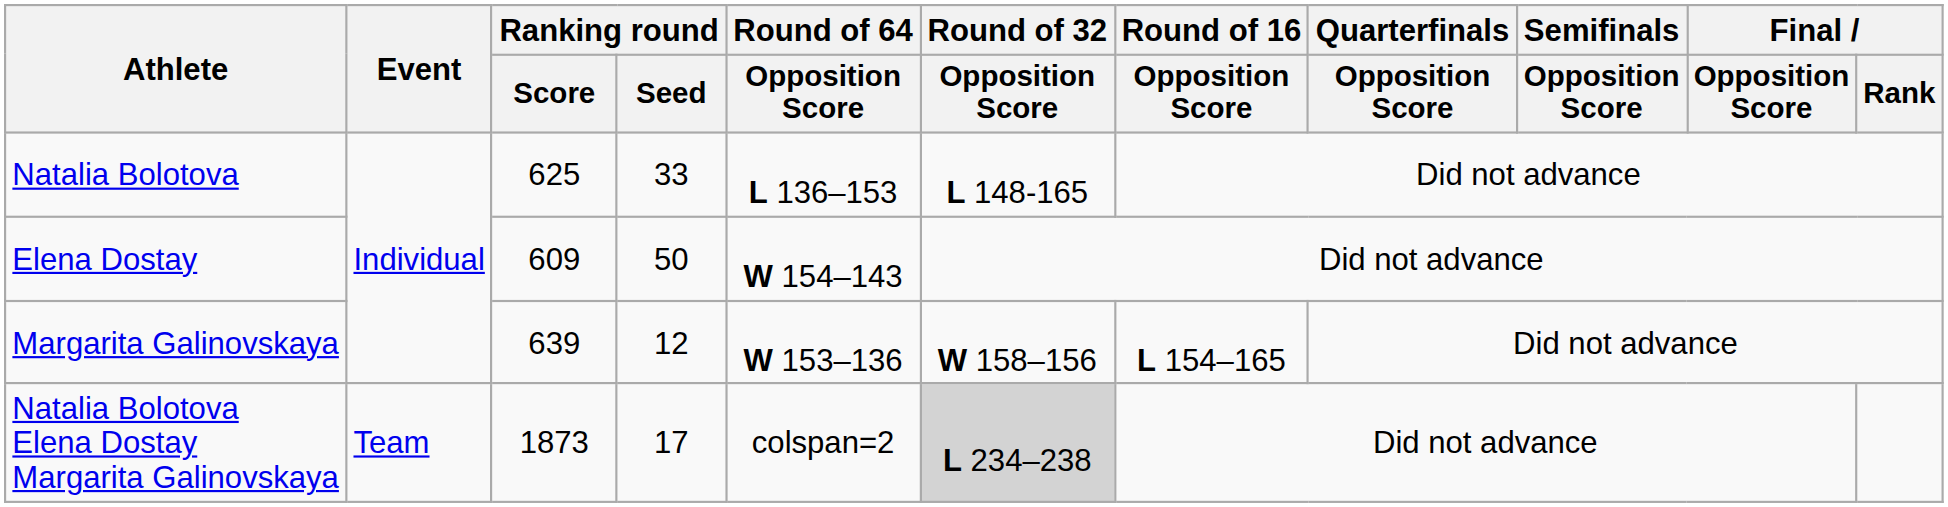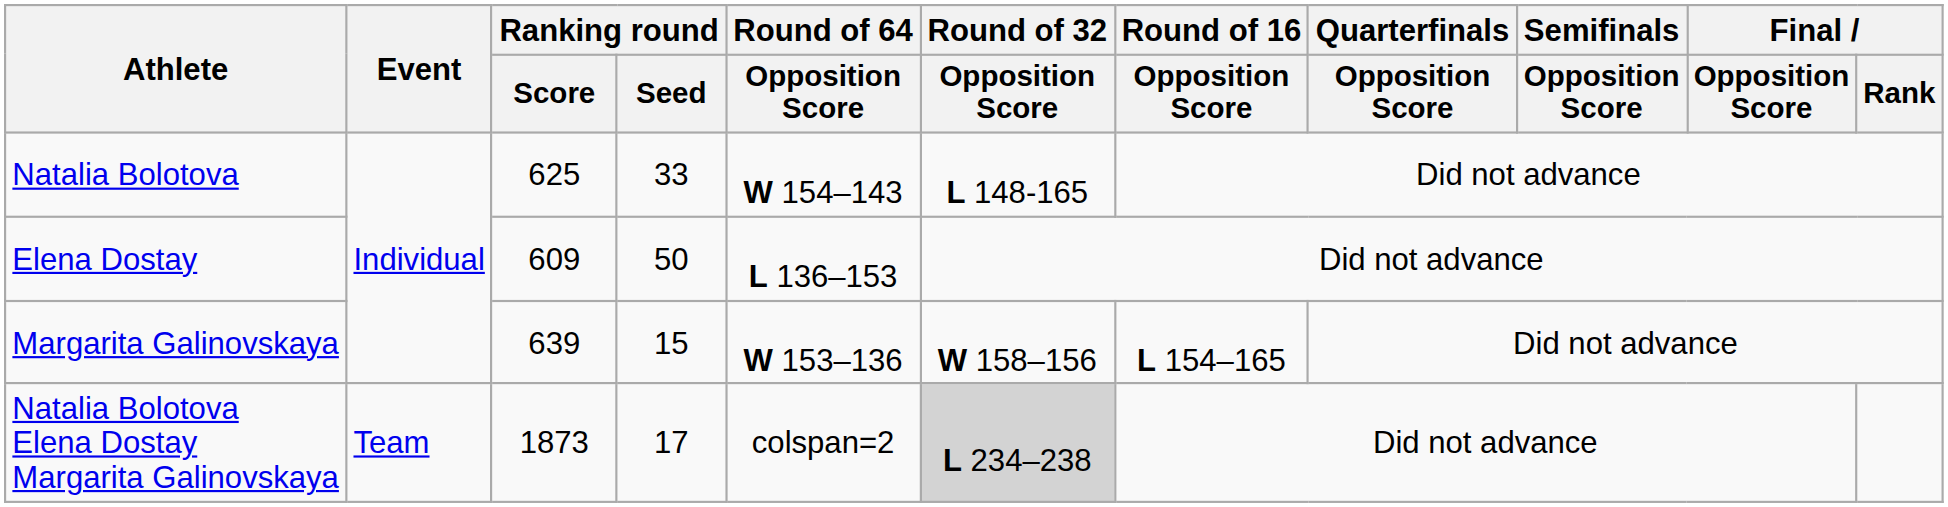(823, 193) L 136–153 -> (823, 193) W 154–143
(823, 276) W 154–143 -> (823, 276) L 136–153
(671, 343) 12 -> (671, 343) 15
